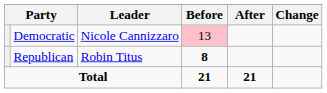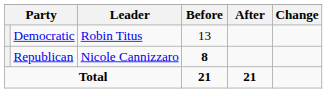(130, 35) Nicole Cannizzaro -> (112, 35) Robin Titus
(204, 35) pink background -> (204, 35) no background
(112, 56) Robin Titus -> (130, 56) Nicole Cannizzaro
